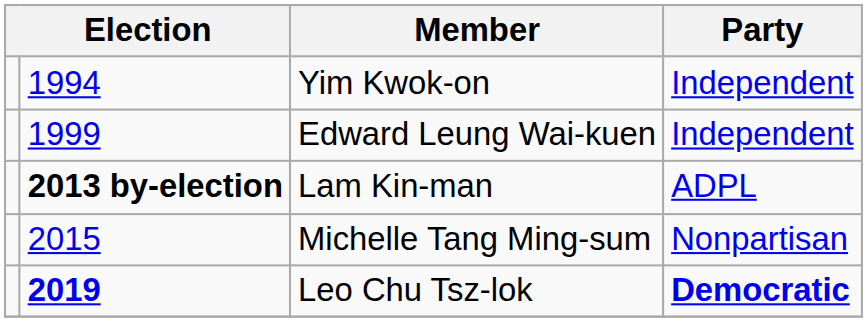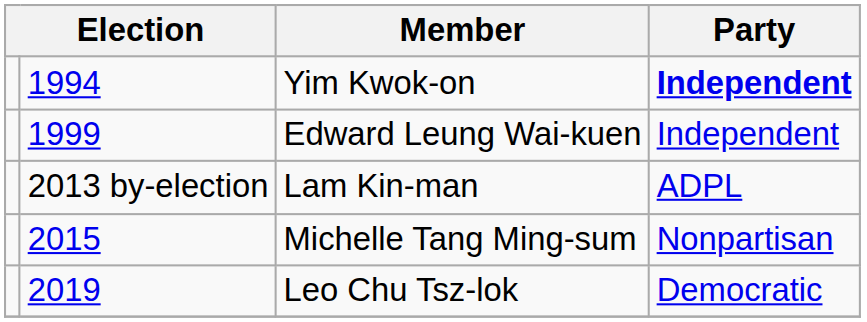(762, 82) normal -> (754, 82) bold
(155, 186) bold -> (148, 186) normal
(64, 290) bold -> (64, 290) normal
(760, 290) bold -> (740, 290) normal
